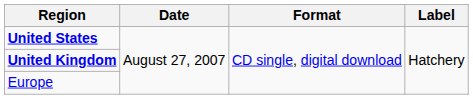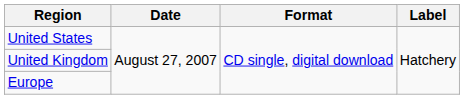(53, 37) bold -> (50, 37) normal
(62, 60) bold -> (58, 60) normal
